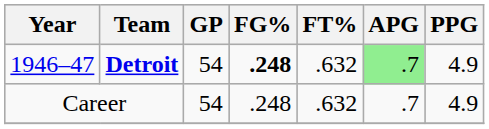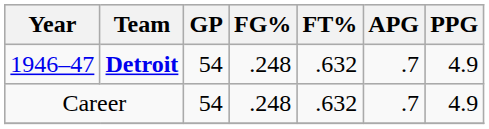(270, 64) bold -> (270, 64) normal
(410, 64) lightgreen background -> (410, 64) no background
